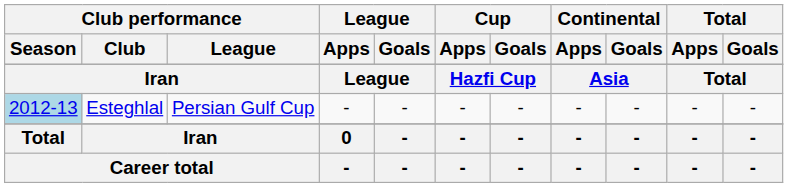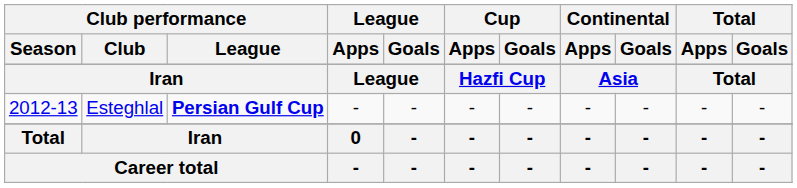(43, 108) lightblue background -> (43, 108) no background
(243, 108) normal -> (248, 108) bold
